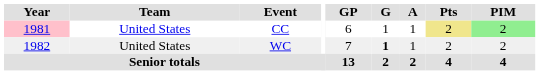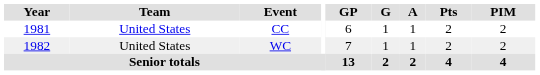(37, 28) pink background -> (37, 28) no background
(448, 28) khaki background -> (448, 28) no background
(503, 28) lightgreen background -> (503, 28) no background
(386, 45) bold -> (386, 45) normal
